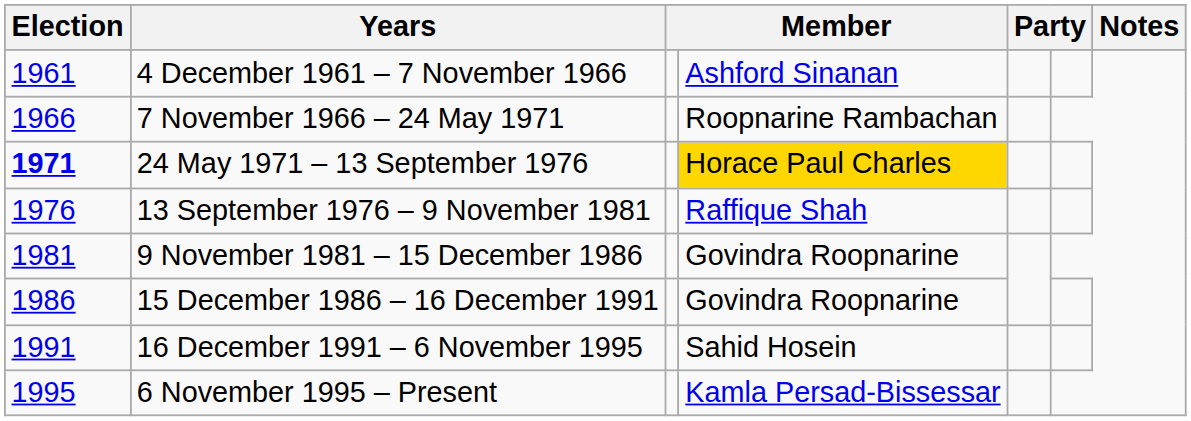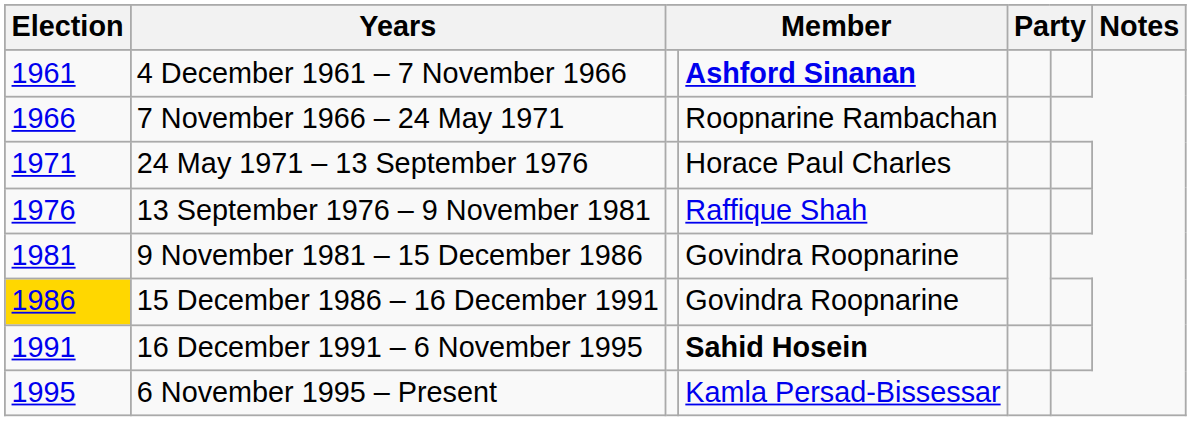(792, 73) normal -> (801, 73) bold
(44, 164) bold -> (44, 164) normal
(818, 164) gold background -> (818, 164) no background
(44, 301) no background -> (44, 301) gold background
(771, 347) normal -> (777, 347) bold
